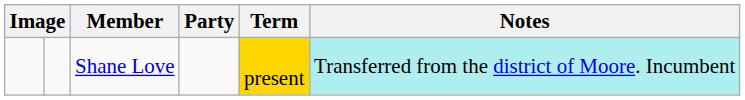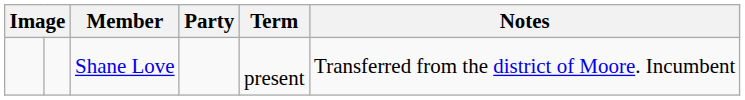(274, 77) gold background -> (274, 77) no background
(525, 66) paleturquoise background -> (525, 66) no background
